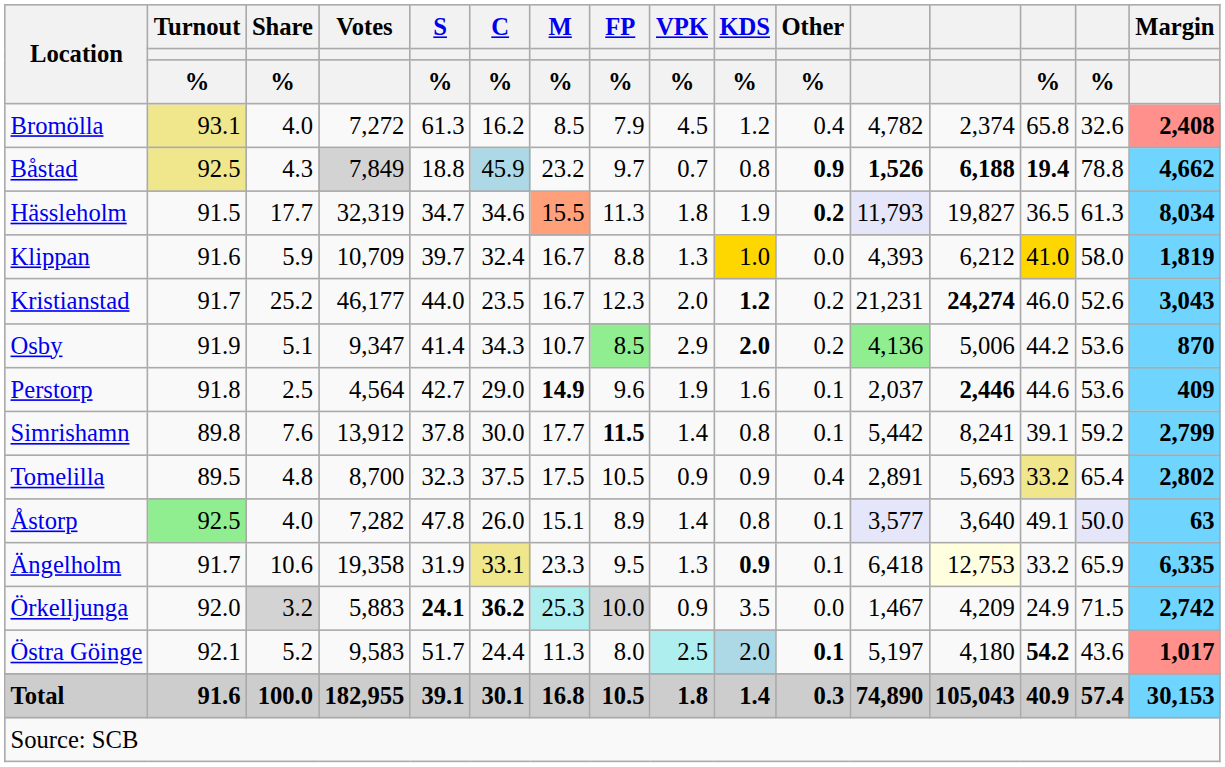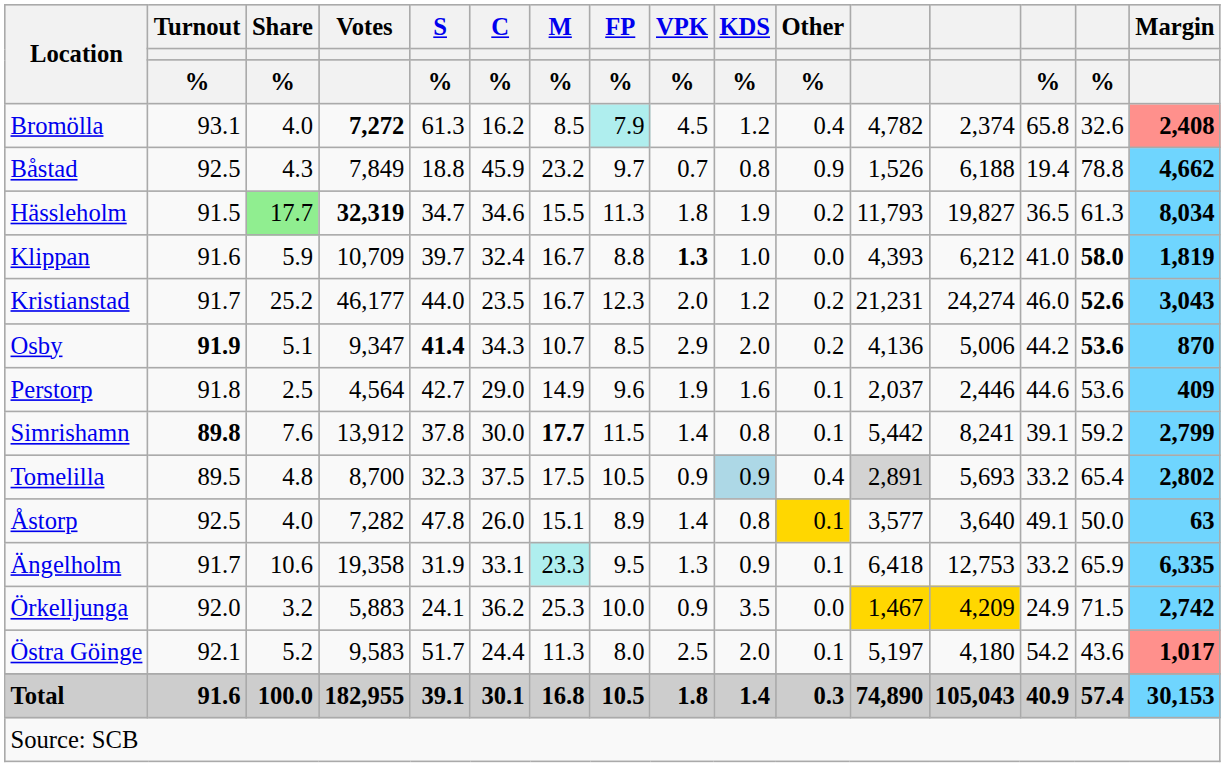(219, 125) khaki background -> (219, 125) no background
(377, 125) normal -> (377, 125) bold
(629, 125) no background -> (629, 125) paleturquoise background
(219, 169) khaki background -> (219, 169) no background
(377, 169) lightgrey background -> (377, 169) no background
(503, 169) lightblue background -> (503, 169) no background
(829, 169) bold -> (829, 169) normal
(896, 169) bold -> (896, 169) normal
(987, 169) bold -> (987, 169) normal
(1048, 169) bold -> (1048, 169) normal
(291, 213) no background -> (291, 213) lightgreen background
(371, 213) normal -> (371, 213) bold
(563, 213) lightsalmon background -> (563, 213) no background
(829, 213) bold -> (829, 213) normal
(890, 213) lavender background -> (890, 213) no background
(693, 257) normal -> (693, 257) bold
(755, 257) gold background -> (755, 257) no background
(1048, 257) gold background -> (1048, 257) no background
(1102, 257) normal -> (1102, 257) bold
(755, 301) bold -> (755, 301) normal
(981, 301) bold -> (981, 301) normal
(1102, 301) normal -> (1102, 301) bold
(219, 344) normal -> (219, 344) bold
(443, 344) normal -> (443, 344) bold
(629, 344) lightgreen background -> (629, 344) no background
(755, 344) bold -> (755, 344) normal
(896, 344) lightgreen background -> (896, 344) no background
(1102, 344) normal -> (1102, 344) bold
(563, 388) bold -> (563, 388) normal
(987, 388) bold -> (987, 388) normal
(219, 432) normal -> (219, 432) bold
(563, 432) normal -> (563, 432) bold
(624, 432) bold -> (623, 432) normal
(755, 476) no background -> (755, 476) lightblue background
(896, 476) no background -> (896, 476) lightgrey background
(1048, 476) khaki background -> (1048, 476) no background
(219, 520) lightgreen background -> (219, 520) no background
(829, 520) no background -> (829, 520) gold background
(896, 520) lavender background -> (896, 520) no background
(1102, 520) lavender background -> (1102, 520) no background
(503, 564) khaki background -> (503, 564) no background
(563, 564) no background -> (563, 564) paleturquoise background
(755, 564) bold -> (755, 564) normal
(981, 564) lightyellow background -> (981, 564) no background
(298, 607) lightgrey background -> (298, 607) no background
(443, 607) bold -> (443, 607) normal
(503, 607) bold -> (503, 607) normal
(563, 607) paleturquoise background -> (563, 607) no background
(623, 607) lightgrey background -> (623, 607) no background
(896, 607) no background -> (896, 607) gold background
(987, 607) no background -> (987, 607) gold background
(693, 651) paleturquoise background -> (693, 651) no background
(755, 651) lightblue background -> (755, 651) no background
(829, 651) bold -> (829, 651) normal
(1048, 651) bold -> (1048, 651) normal
